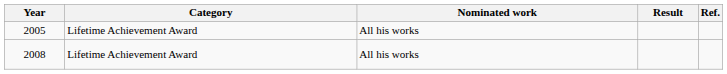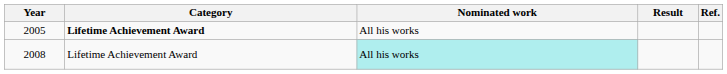(132, 30) normal -> (136, 30) bold
(389, 54) no background -> (389, 54) paleturquoise background
